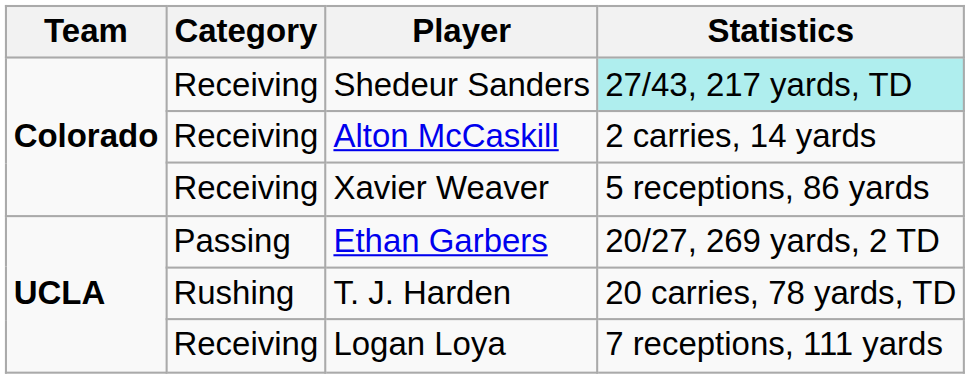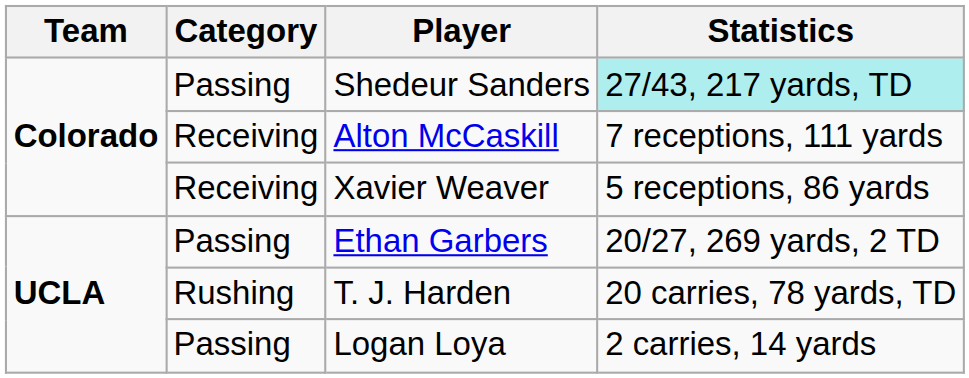(246, 83) Receiving -> (232, 83) Passing
(741, 136) 2 carries, 14 yards -> (774, 136) 7 receptions, 111 yards
(246, 345) Receiving -> (232, 345) Passing
(774, 345) 7 receptions, 111 yards -> (741, 345) 2 carries, 14 yards
